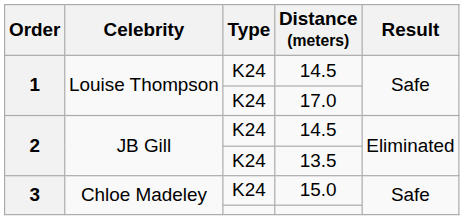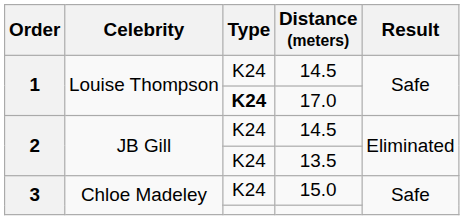(249, 100) normal -> (249, 100) bold
